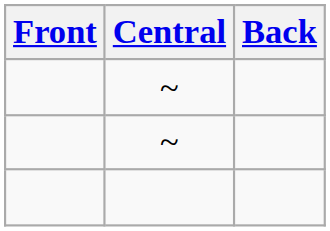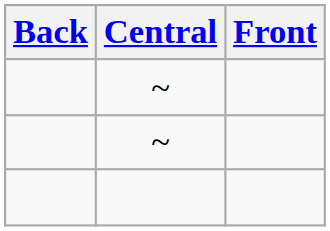columns swapped: (55, 31) <-> (279, 31)
